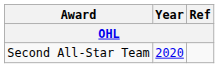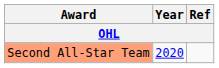(78, 53) no background -> (78, 53) lightsalmon background
